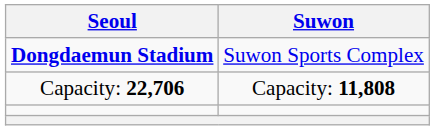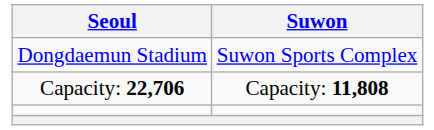(112, 54) bold -> (112, 54) normal
